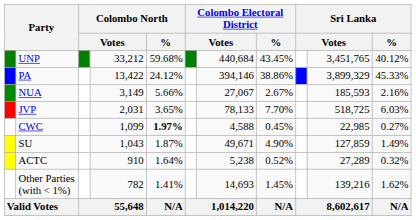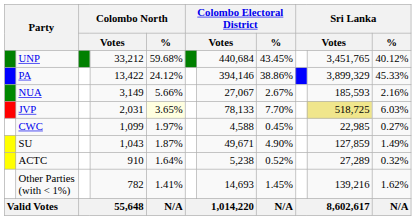(169, 110) no background -> (169, 110) lightyellow background
(352, 110) no background -> (352, 110) khaki background
(168, 127) bold -> (169, 127) normal
